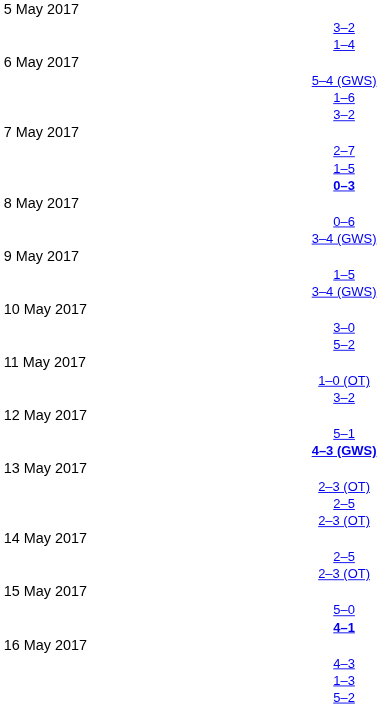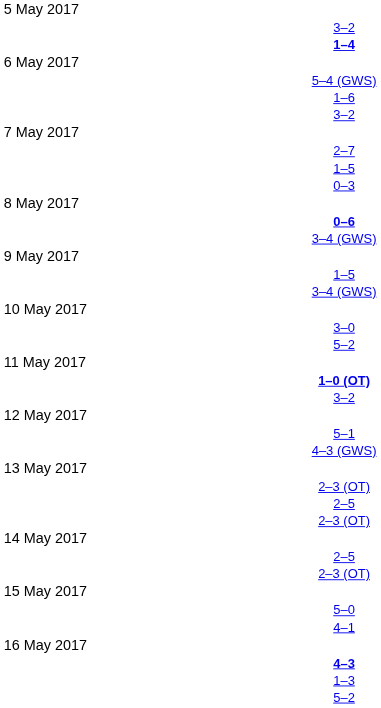(344, 45) normal -> (344, 45) bold
(344, 185) bold -> (344, 185) normal
(344, 221) normal -> (344, 221) bold
(344, 380) normal -> (344, 380) bold
(344, 451) bold -> (344, 451) normal
(344, 627) bold -> (344, 627) normal
(344, 663) normal -> (344, 663) bold
